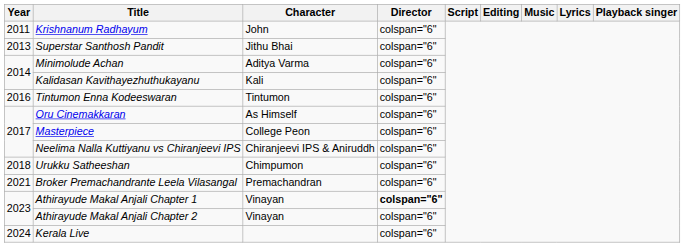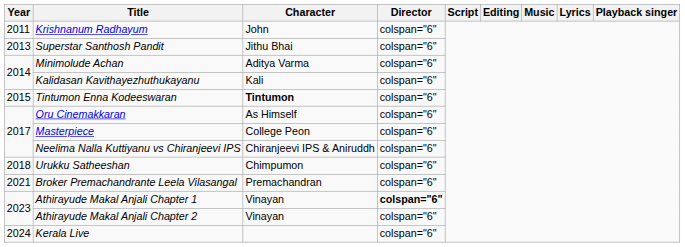(19, 98) 2016 -> (19, 98) 2015
(268, 98) normal -> (270, 98) bold
